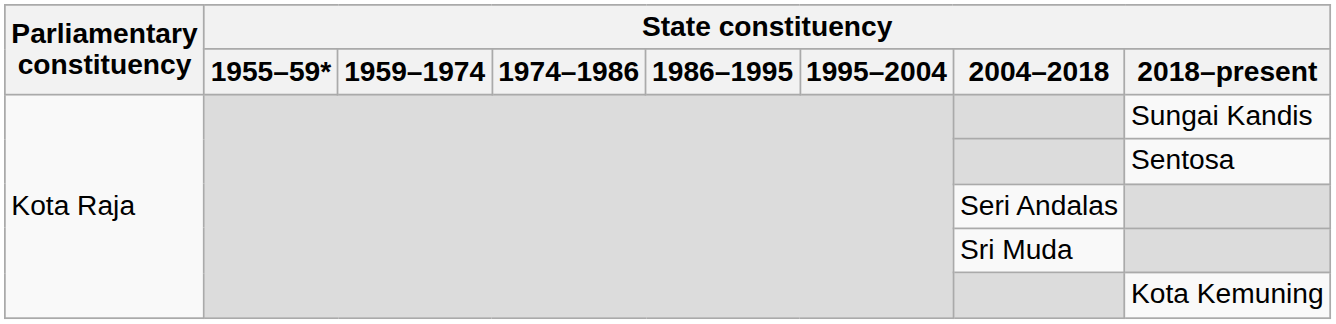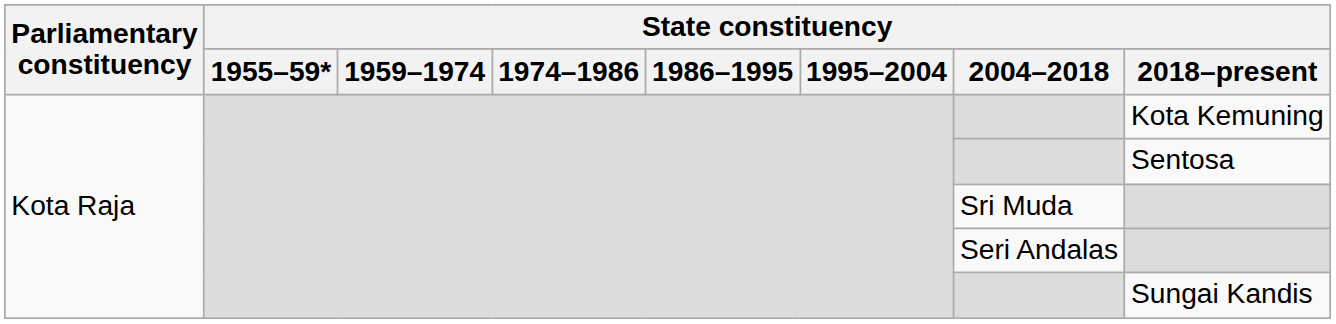(1222, 116) Sungai Kandis -> (1227, 116) Kota Kemuning
(1039, 205) Seri Andalas -> (1016, 205) Sri Muda
(1016, 250) Sri Muda -> (1039, 250) Seri Andalas
(1227, 294) Kota Kemuning -> (1222, 294) Sungai Kandis
